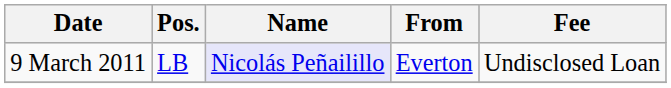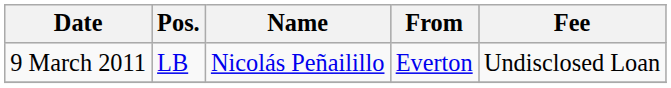(298, 62) lavender background -> (298, 62) no background
